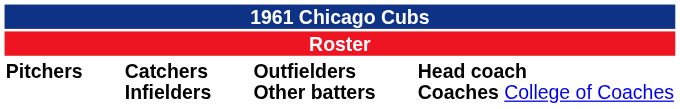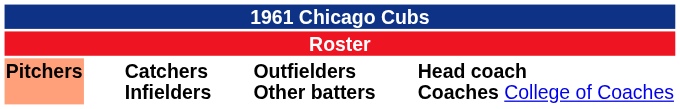(44, 70) no background -> (44, 70) lightsalmon background
